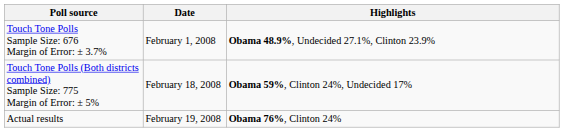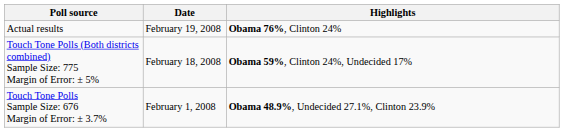rows swapped: (35, 118) <-> (57, 40)
